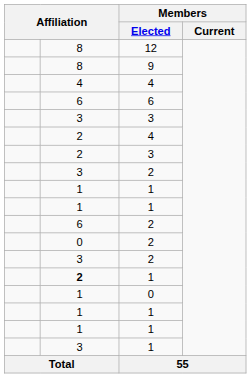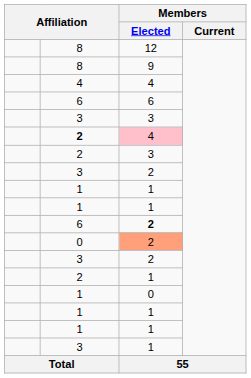(80, 136) normal -> (80, 136) bold
(151, 136) no background -> (151, 136) pink background
(151, 224) normal -> (151, 224) bold
(151, 242) no background -> (151, 242) lightsalmon background
(80, 277) bold -> (80, 277) normal
